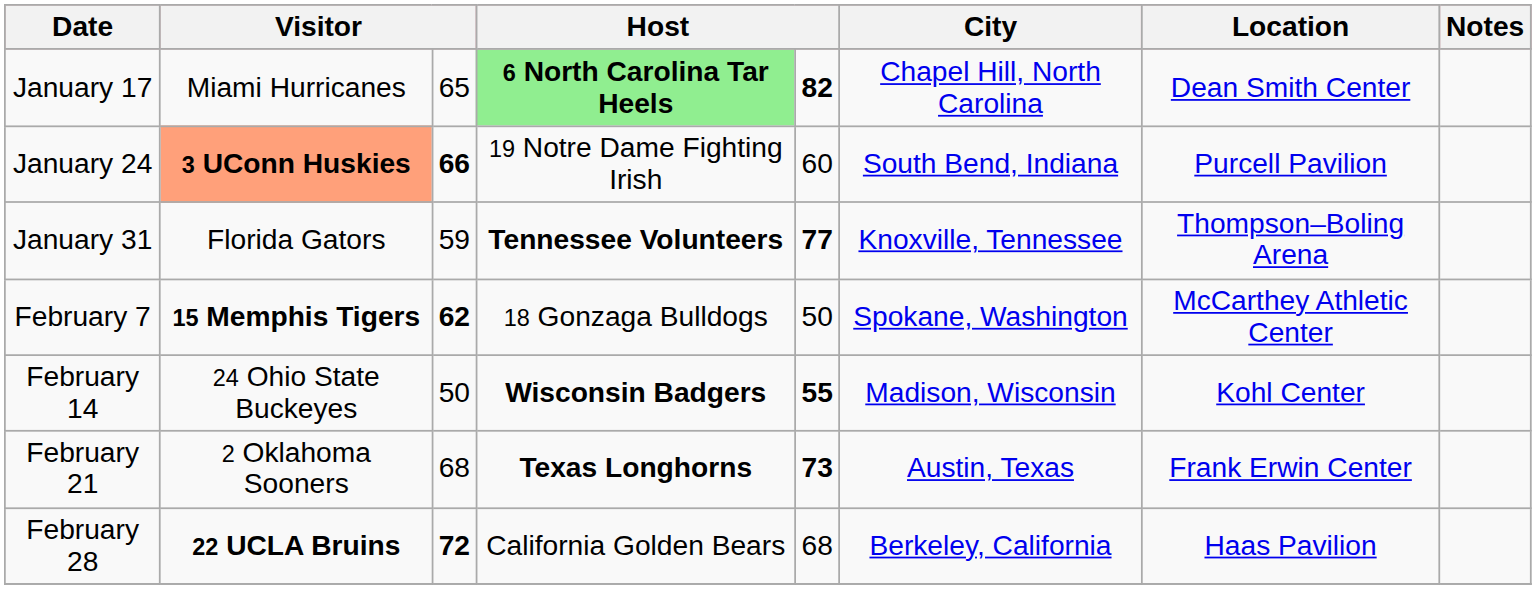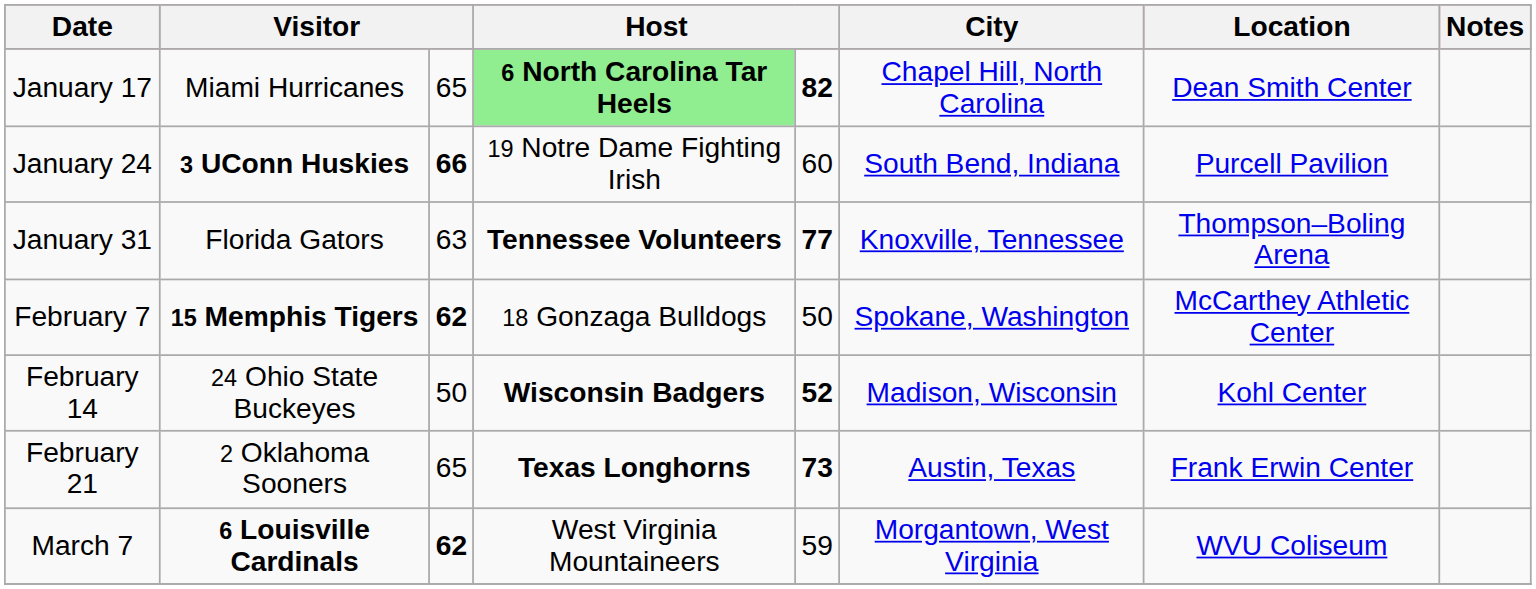(296, 163) lightsalmon background -> (295, 163) no background
(454, 240) 59 -> (451, 240) 63
(817, 392) 55 -> (817, 392) 52
(454, 469) 68 -> (451, 469) 65
- row: (83, 545)
+ row: (82, 545)
